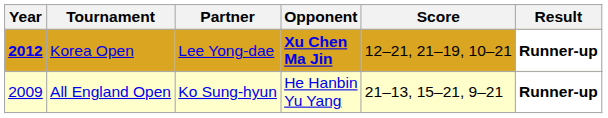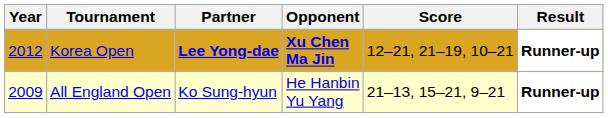(25, 50) bold -> (25, 50) normal
(226, 50) normal -> (229, 50) bold
